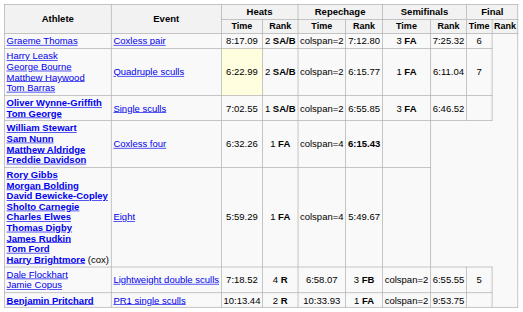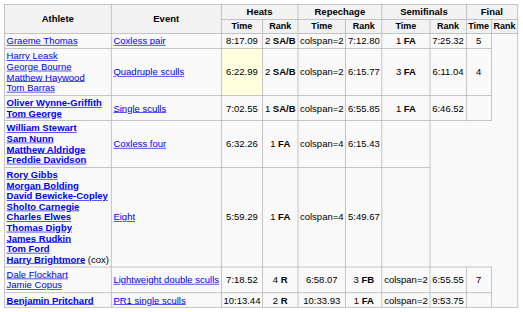(406, 41) 3 FA -> (406, 41) 1 FA
(479, 41) 6 -> (479, 41) 5
(406, 72) 1 FA -> (406, 72) 3 FA
(479, 72) 7 -> (479, 72) 4
(406, 108) 3 FA -> (406, 108) 1 FA
(364, 145) bold -> (364, 145) normal
(479, 280) 5 -> (479, 280) 7
